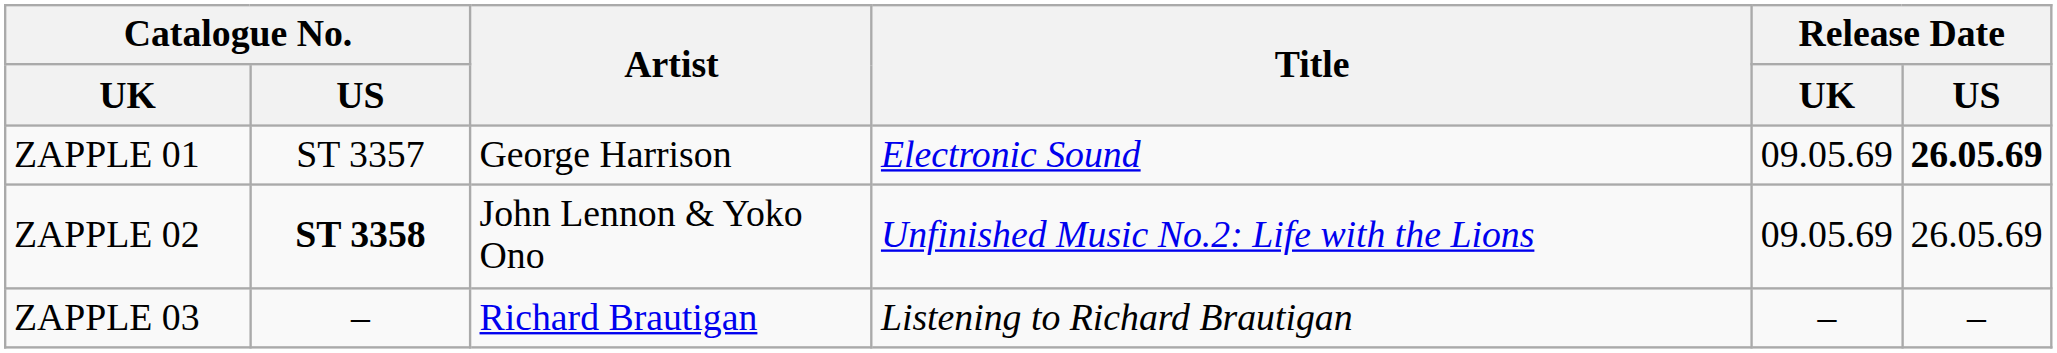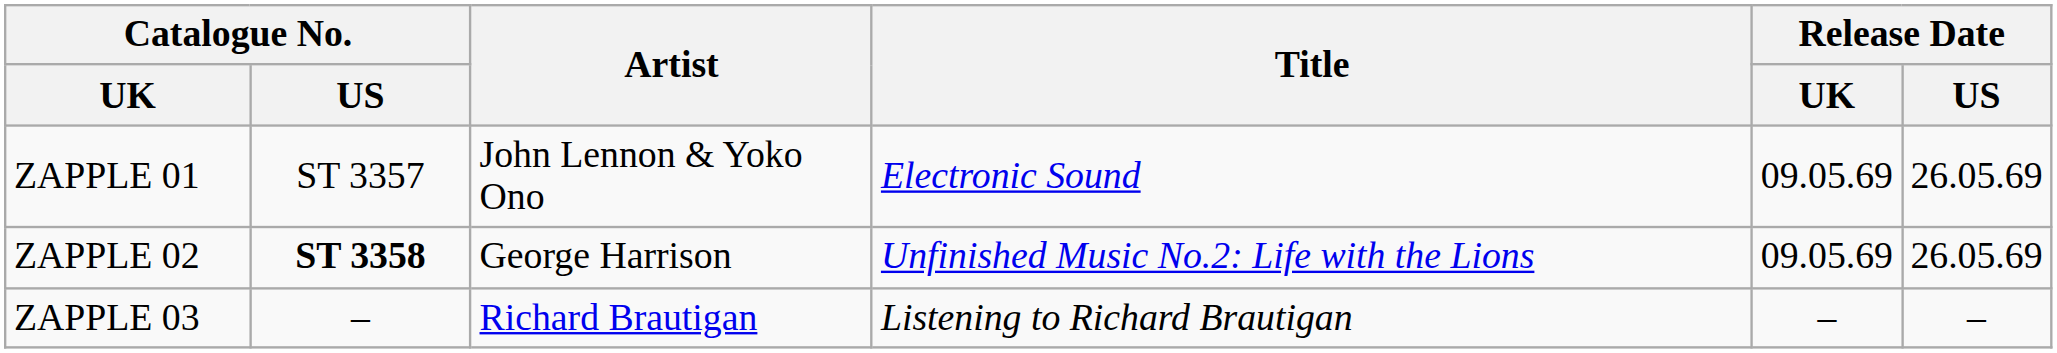(606, 154) George Harrison -> (641, 175) John Lennon & Yoko Ono
(1976, 154) bold -> (1976, 175) normal
(641, 235) John Lennon & Yoko Ono -> (606, 256) George Harrison
